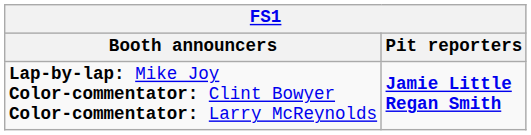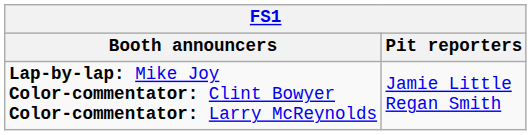(449, 96) bold -> (449, 96) normal
